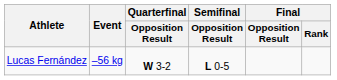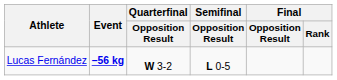(107, 61) normal -> (108, 61) bold
